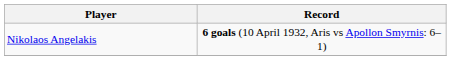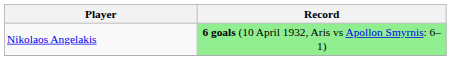(322, 39) no background -> (322, 39) lightgreen background
